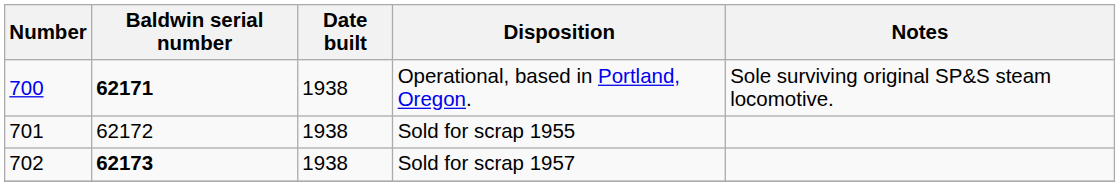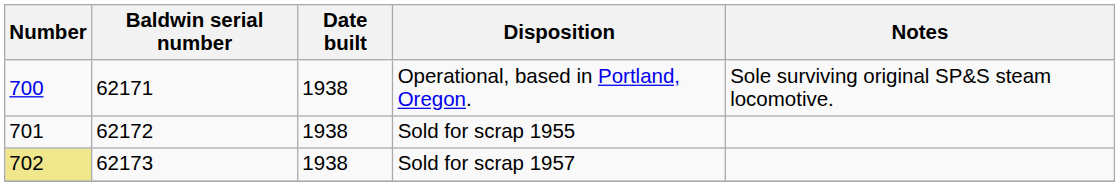(125, 87) bold -> (125, 87) normal
(26, 164) no background -> (26, 164) khaki background
(125, 164) bold -> (125, 164) normal
